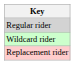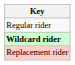(29, 24) lightgrey background -> (29, 24) no background
(31, 38) normal -> (34, 38) bold
